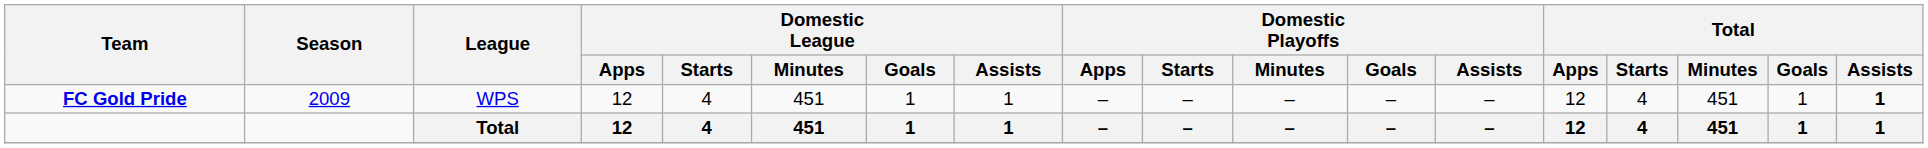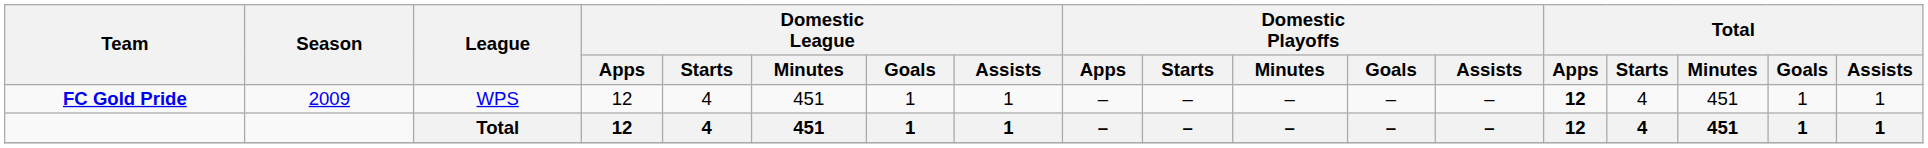(1575, 99) normal -> (1575, 99) bold
(1880, 99) bold -> (1880, 99) normal
